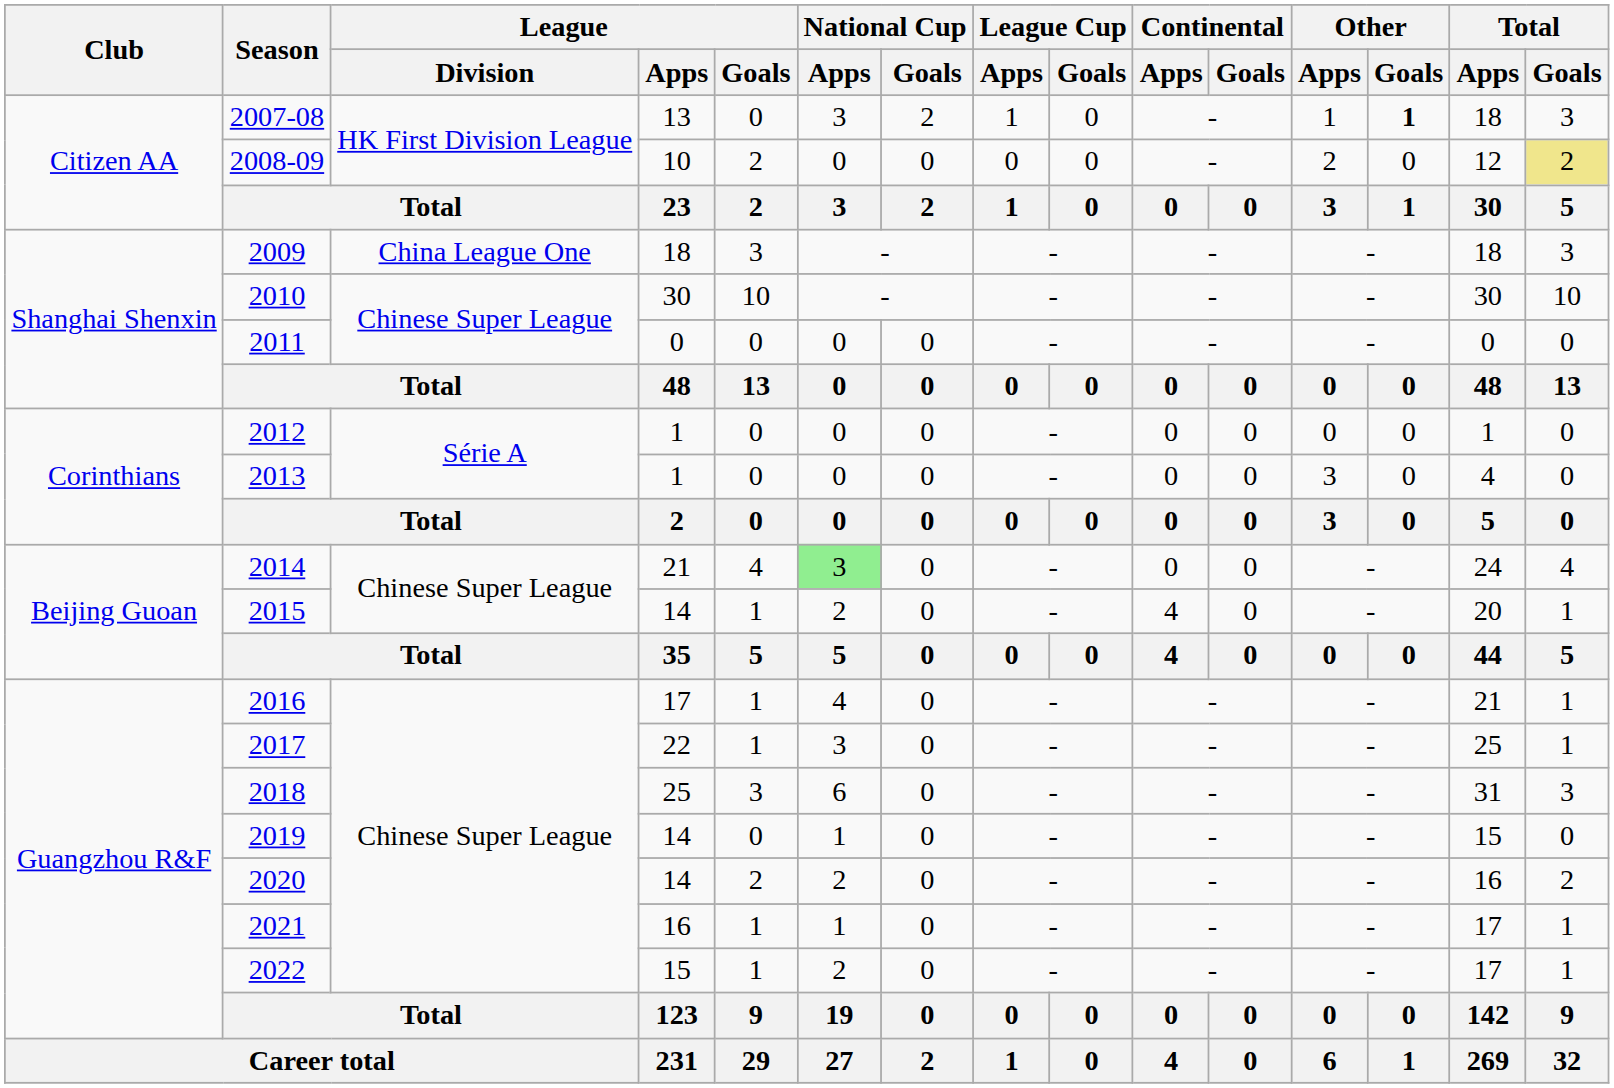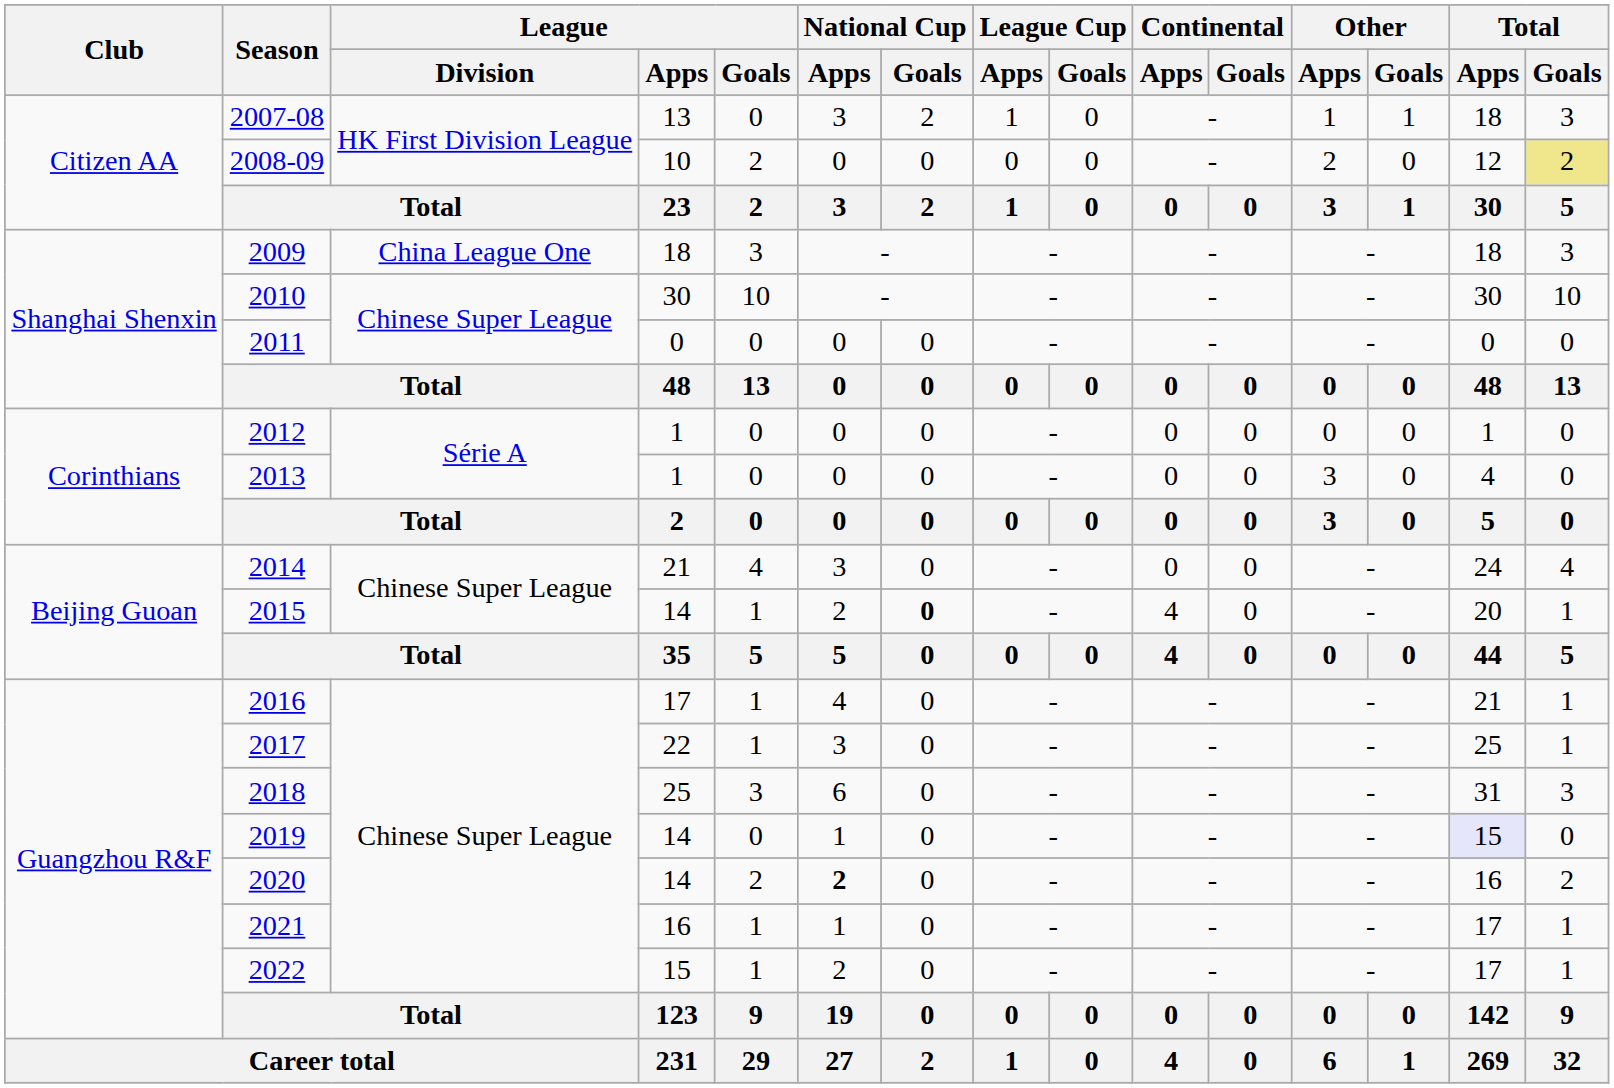(1409, 116) bold -> (1409, 116) normal
(839, 565) lightgreen background -> (839, 565) no background
(927, 610) normal -> (927, 610) bold
(1488, 835) no background -> (1488, 835) lavender background
(839, 880) normal -> (839, 880) bold
